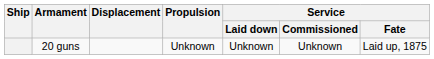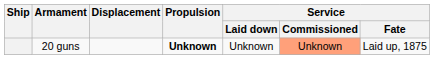(193, 46) normal -> (193, 46) bold
(320, 46) no background -> (320, 46) lightsalmon background
